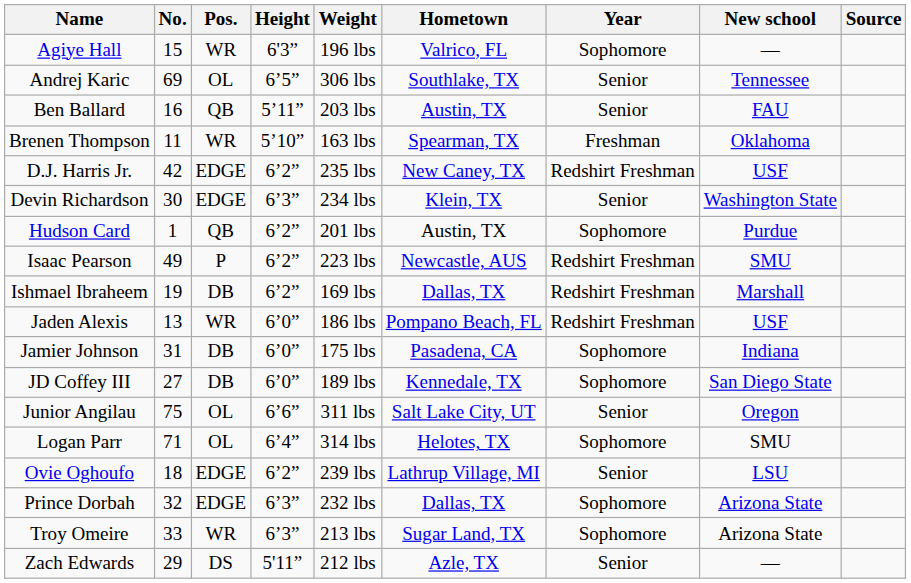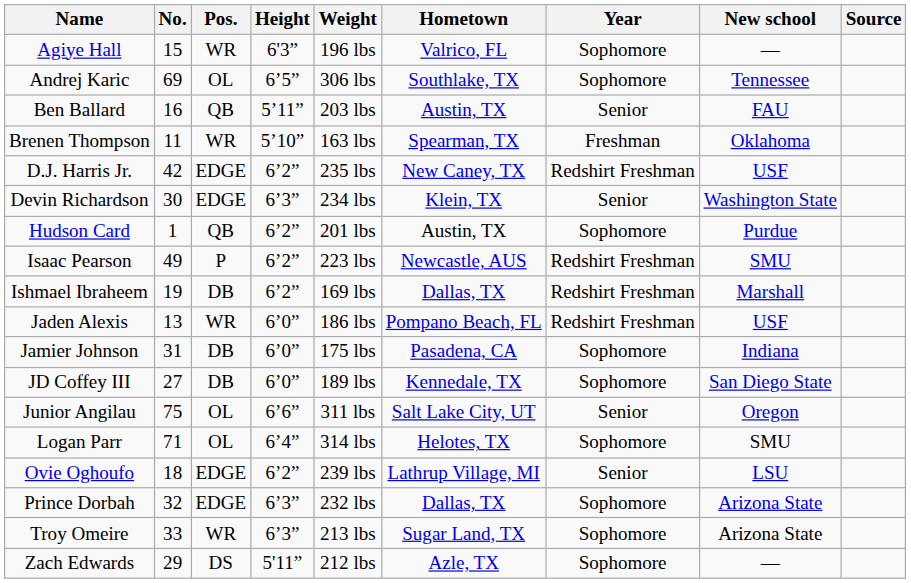(623, 79) Senior -> (623, 79) Sophomore
(623, 563) Senior -> (623, 563) Sophomore
